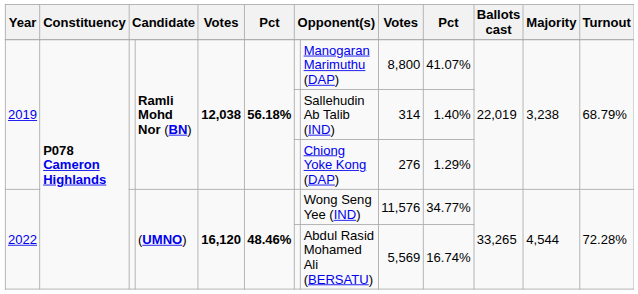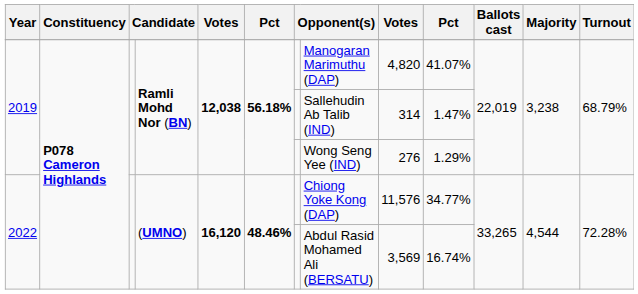(404, 65) 8,800 -> (404, 65) 4,820
(452, 115) 1.40% -> (452, 115) 1.47%
(335, 165) Chiong Yoke Kong (DAP) -> (338, 157) Wong Seng Yee (IND)
(338, 207) Wong Seng Yee (IND) -> (335, 200) Chiong Yoke Kong (DAP)
(404, 257) 5,569 -> (404, 257) 3,569
